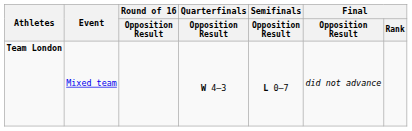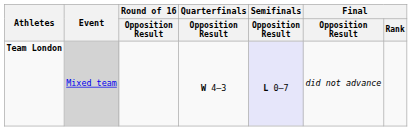(92, 83) no background -> (92, 83) lightgrey background
(276, 88) no background -> (276, 88) lavender background
